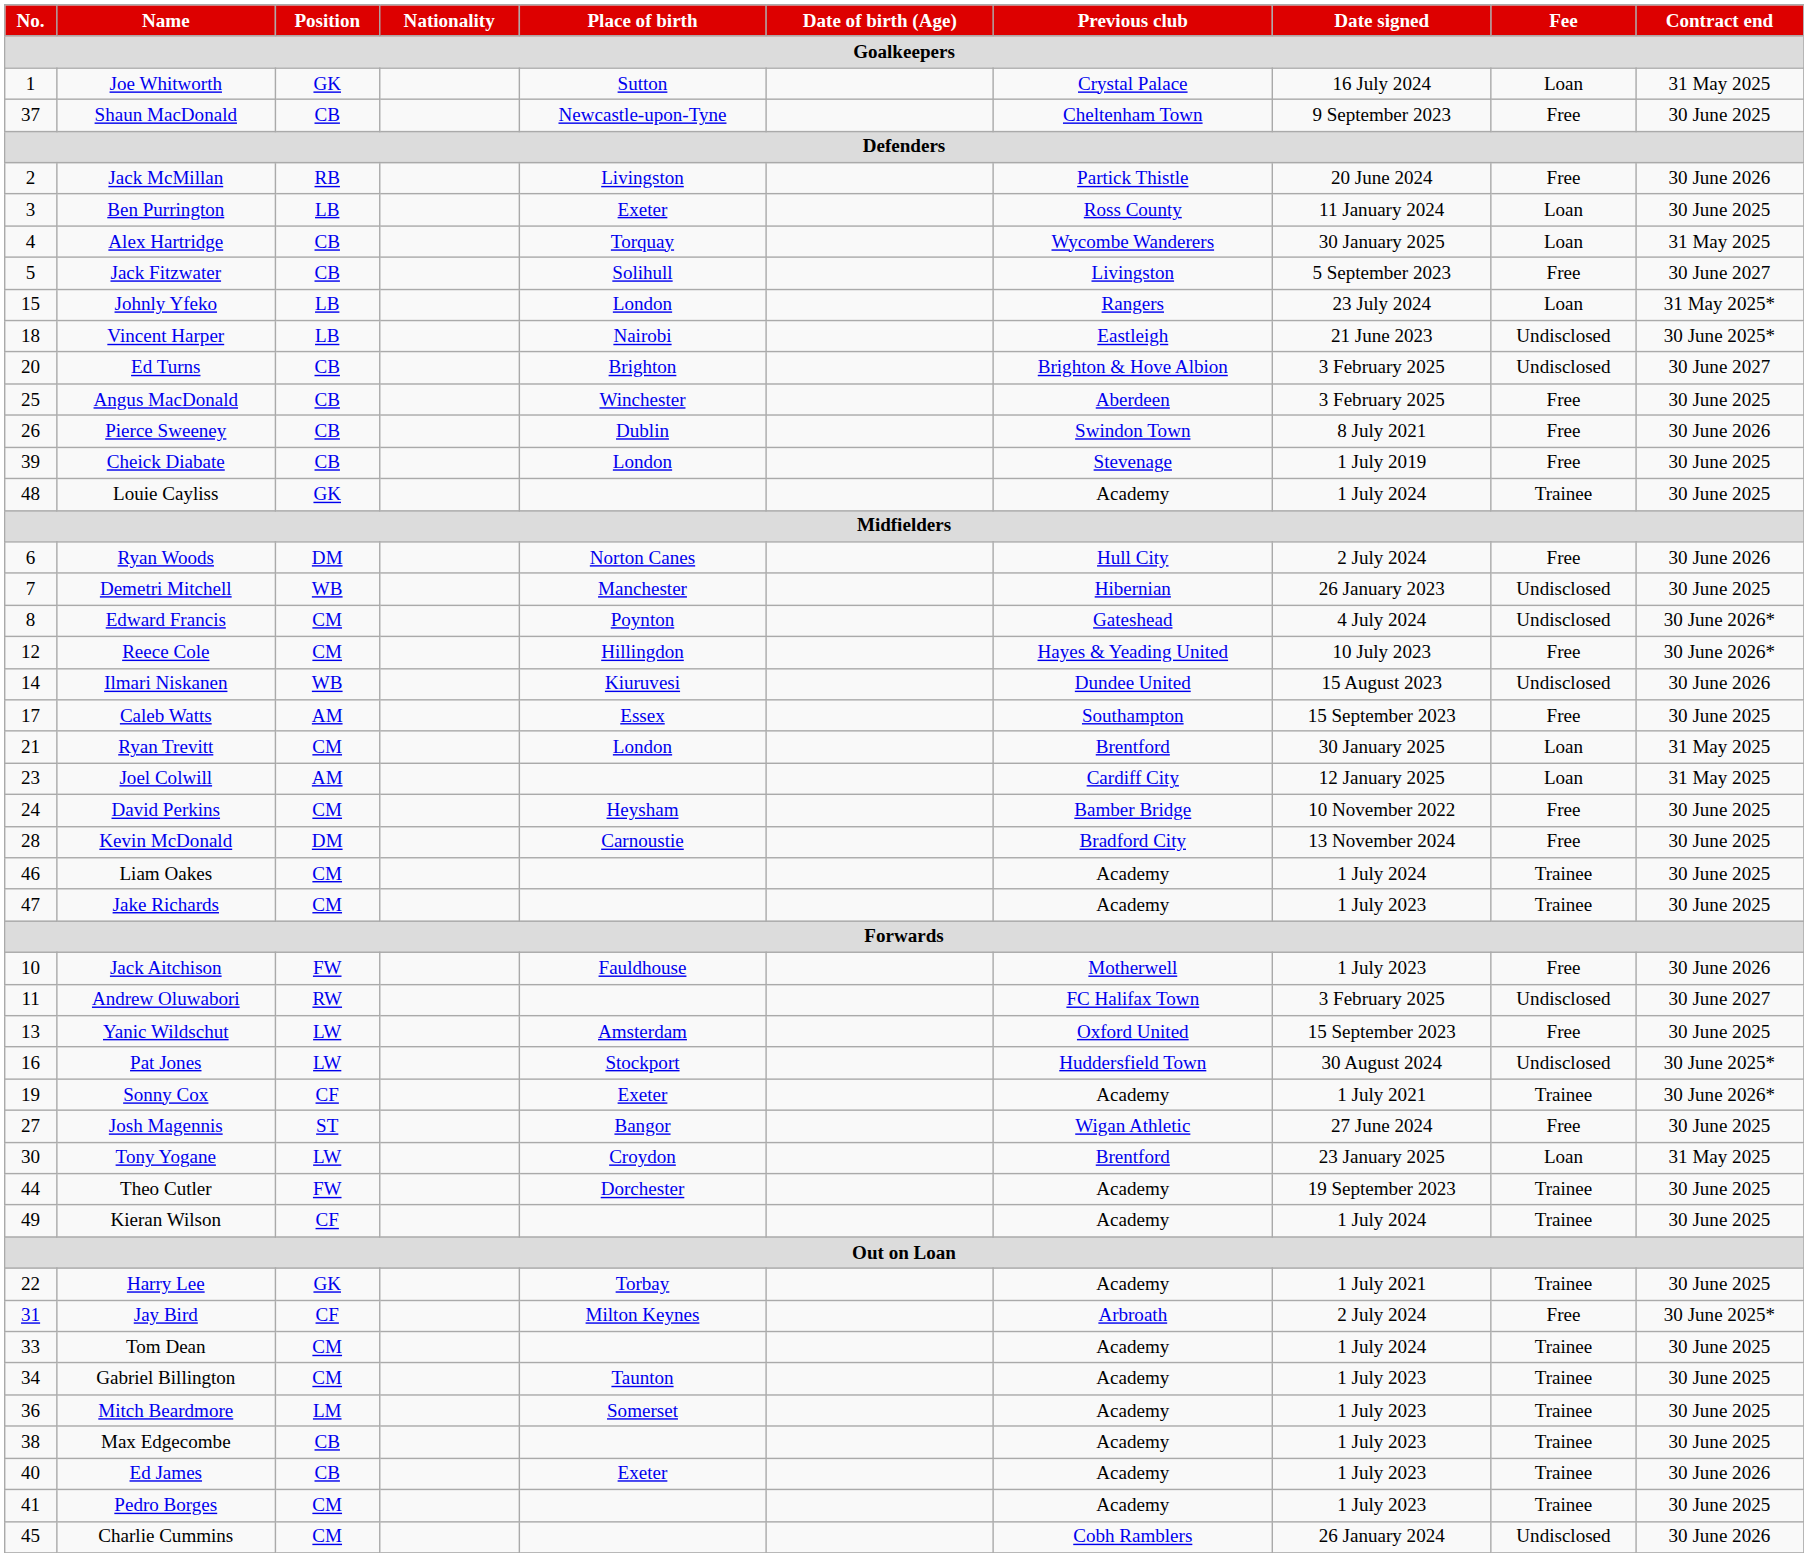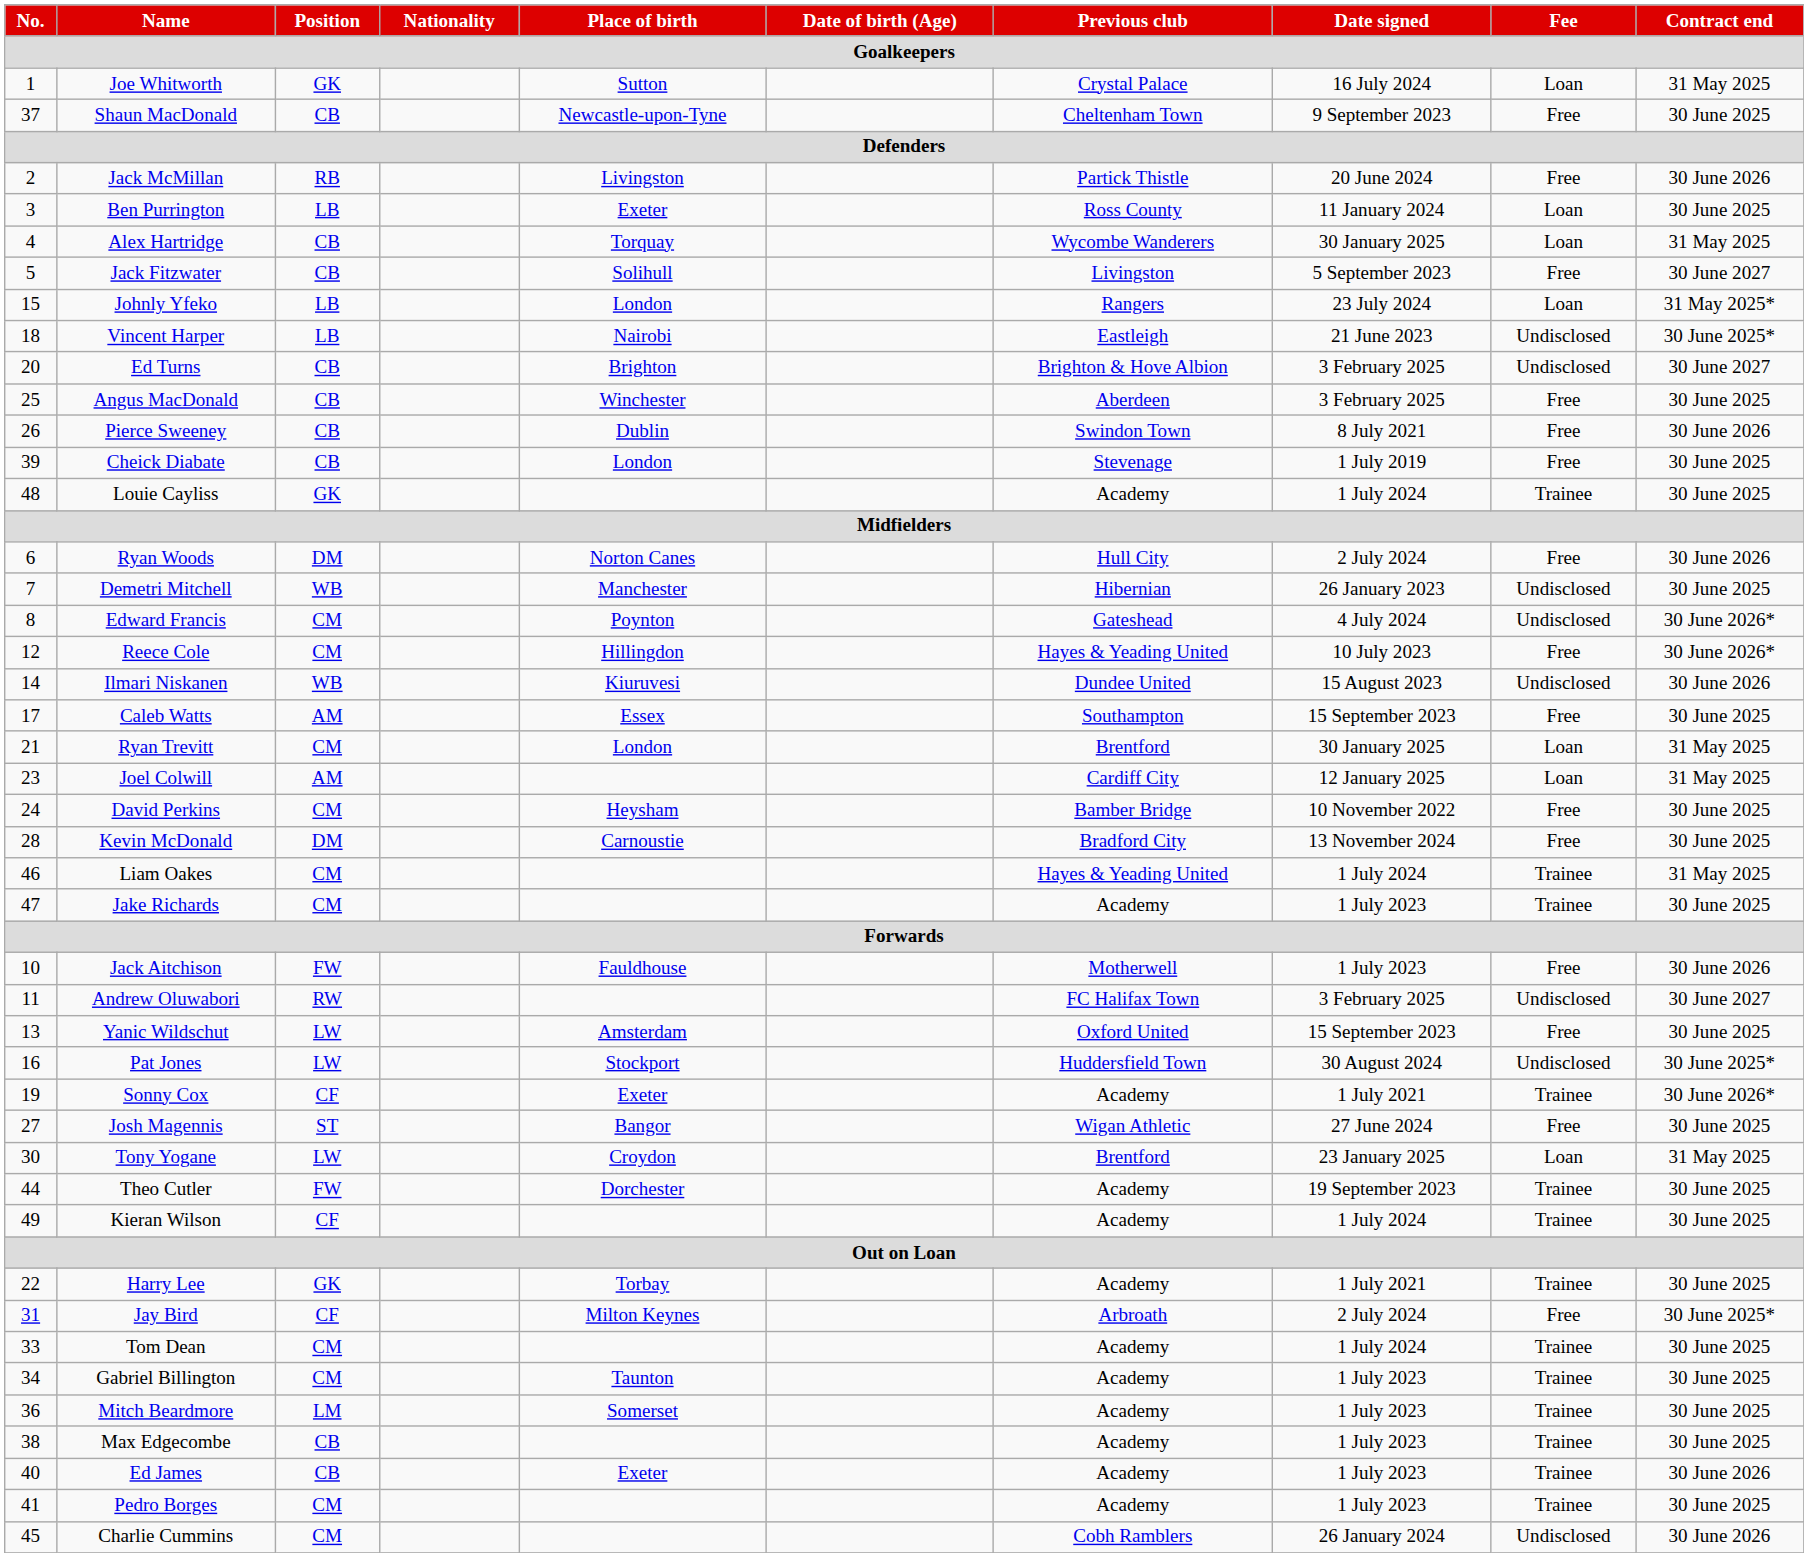(1133, 872) Academy -> (1133, 872) Hayes & Yeading United
(1719, 872) 30 June 2025 -> (1719, 872) 31 May 2025
